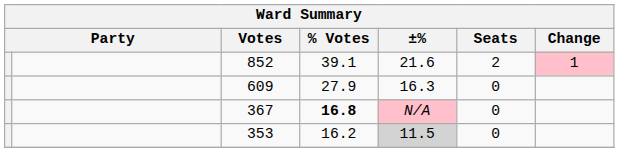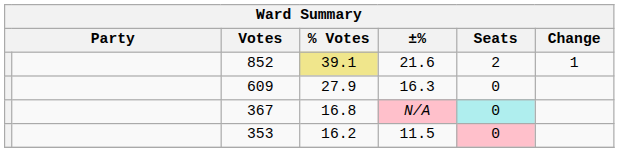(339, 64) no background -> (339, 64) khaki background
(574, 64) pink background -> (574, 64) no background
(339, 112) bold -> (339, 112) normal
(496, 112) no background -> (496, 112) paleturquoise background
(417, 135) lightgrey background -> (417, 135) no background
(496, 135) no background -> (496, 135) pink background
